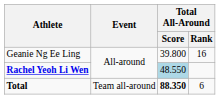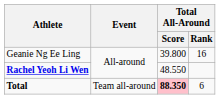(173, 70) lightblue background -> (173, 70) no background
(173, 86) no background -> (173, 86) pink background
